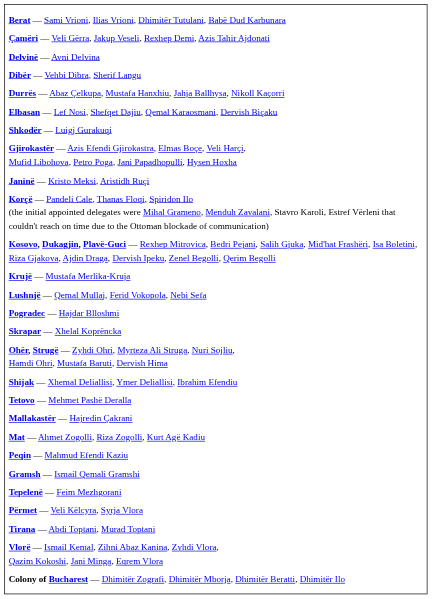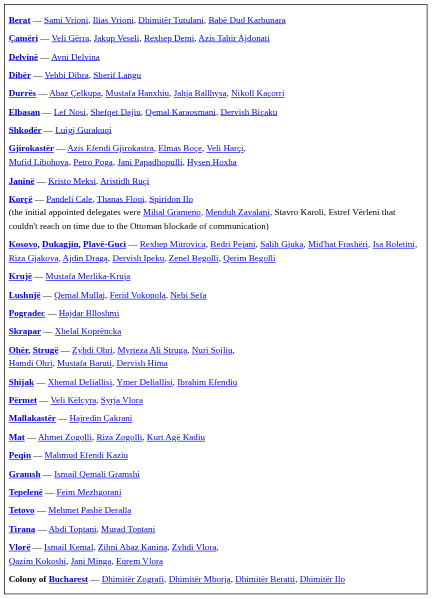(70, 400) Tetovo — Mehmet Pashë Deralla -> (76, 400) Përmet — Veli Këlcyra, Syrja Vlora
(76, 510) Përmet — Veli Këlcyra, Syrja Vlora -> (70, 510) Tetovo — Mehmet Pashë Deralla
